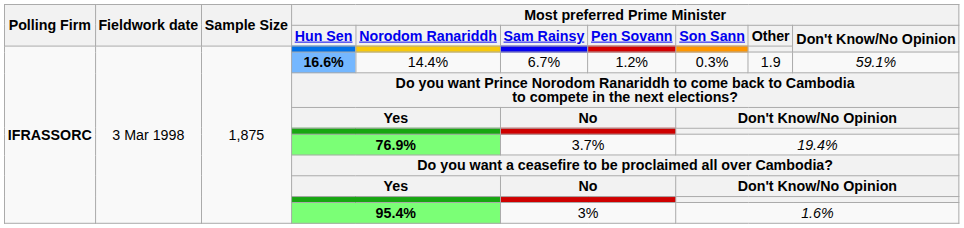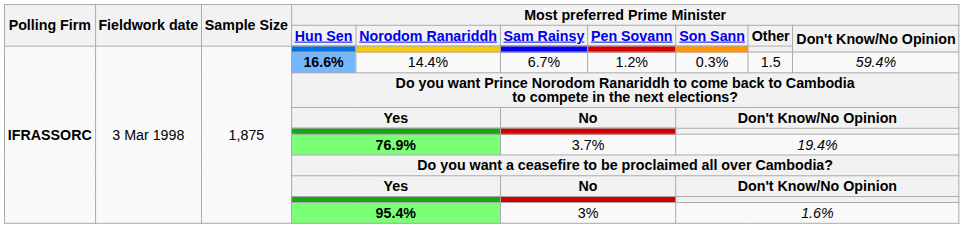(771, 63) 1.9 -> (771, 63) 1.5
(876, 63) 59.1% -> (876, 63) 59.4%
